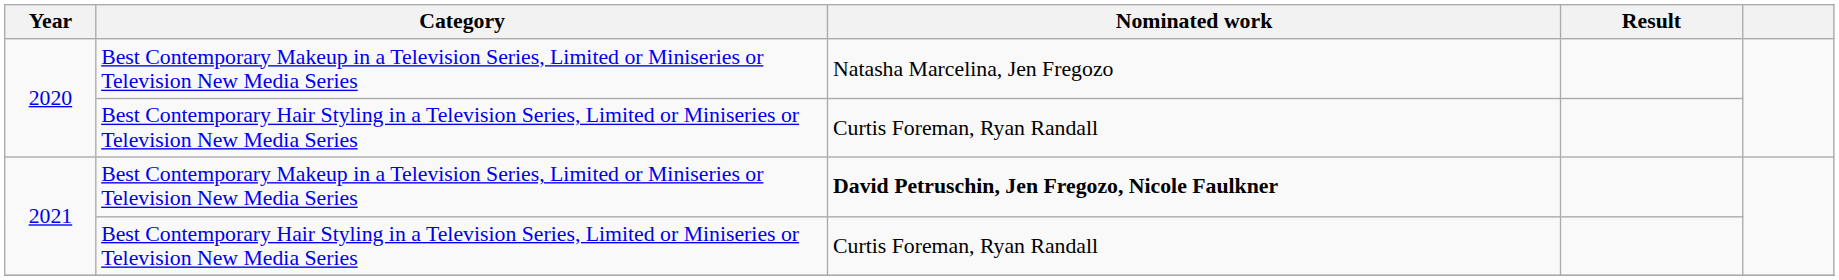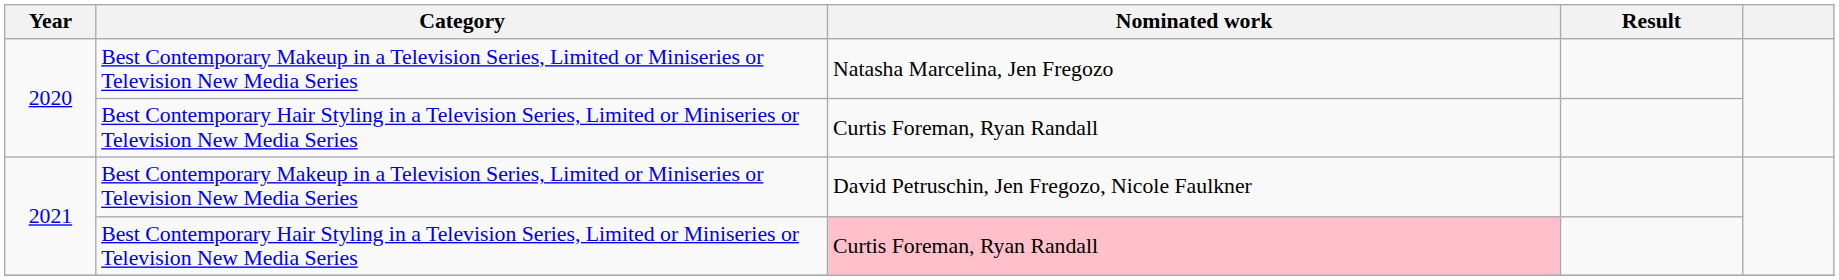(1056, 186) bold -> (1042, 186) normal
(966, 245) no background -> (966, 245) pink background
